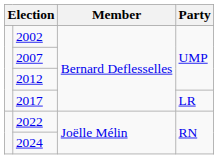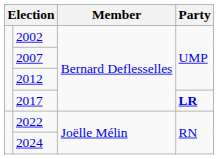(187, 100) normal -> (188, 100) bold
